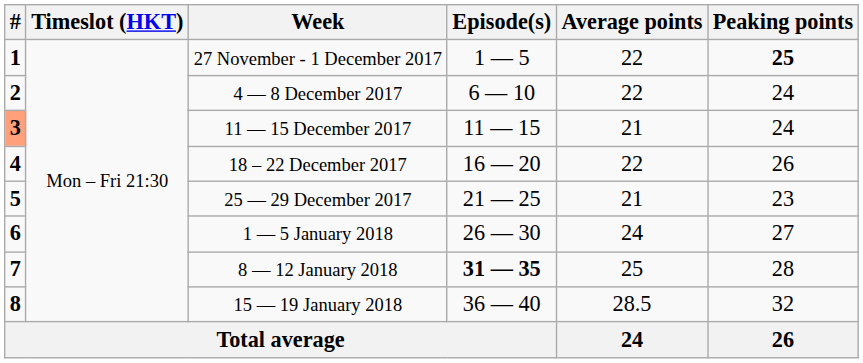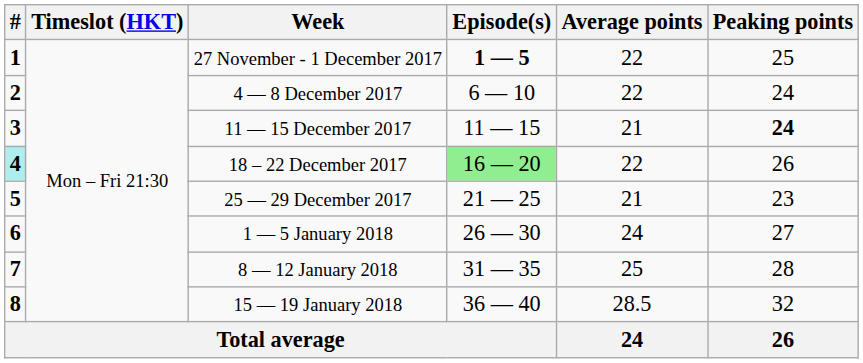(502, 57) normal -> (502, 57) bold
(783, 57) bold -> (783, 57) normal
(15, 127) lightsalmon background -> (15, 127) no background
(783, 127) normal -> (783, 127) bold
(15, 163) no background -> (15, 163) paleturquoise background
(502, 163) no background -> (502, 163) lightgreen background
(502, 269) bold -> (502, 269) normal
